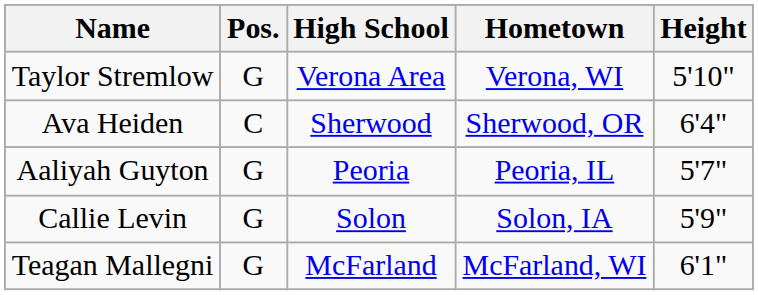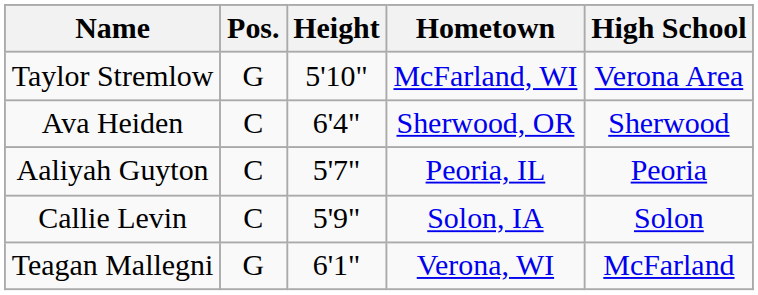columns swapped: (703, 28) <-> (371, 28)
(554, 75) Verona, WI -> (485, 75) McFarland, WI
(253, 170) G -> (253, 170) C
(253, 218) G -> (253, 218) C
(554, 265) McFarland, WI -> (485, 265) Verona, WI
